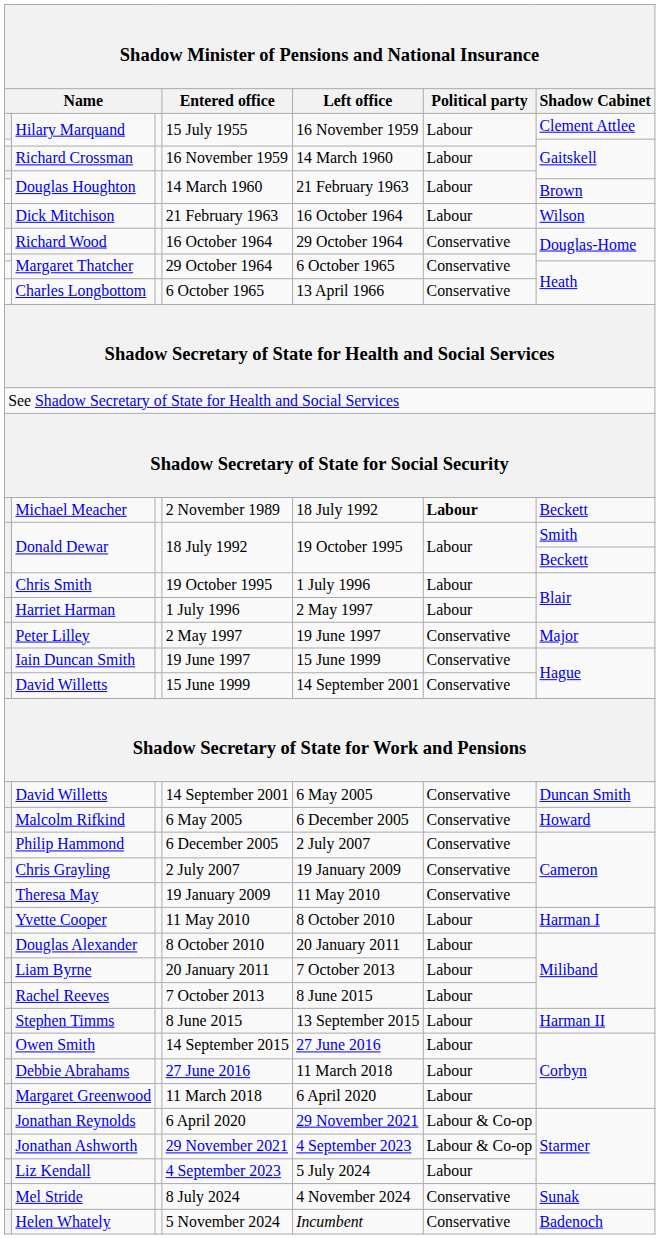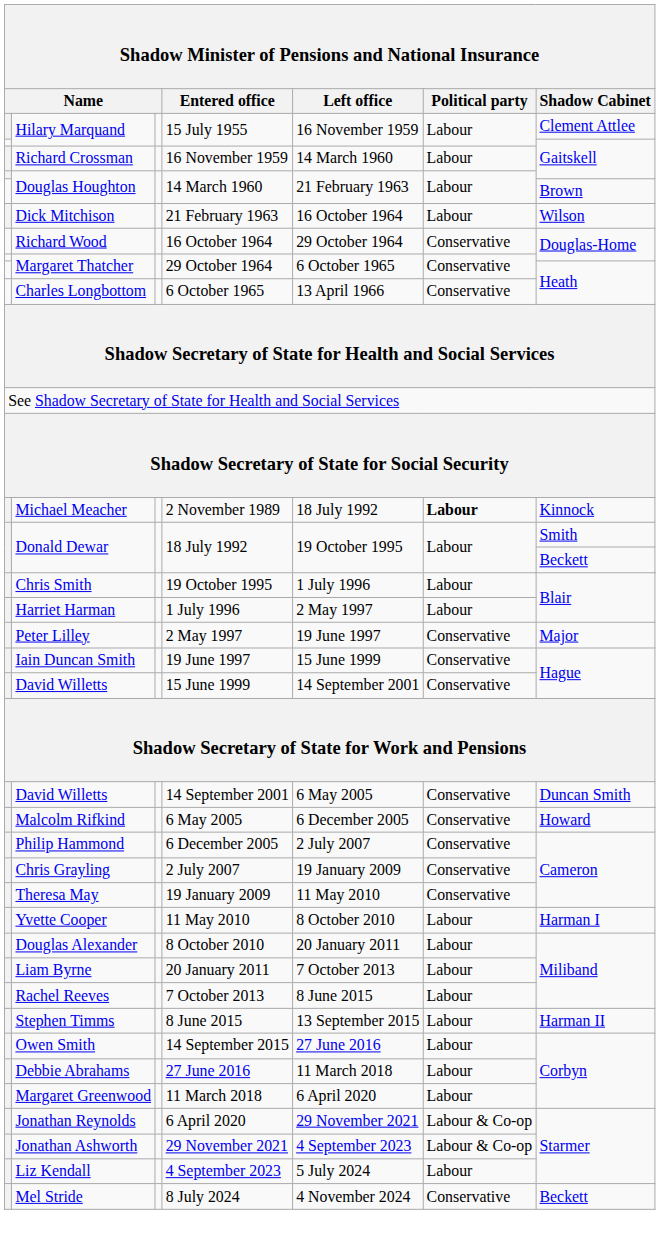(564, 509) Beckett -> (567, 509) Kinnock
(559, 1196) Sunak -> (564, 1196) Beckett
- row: (63, 1221)
